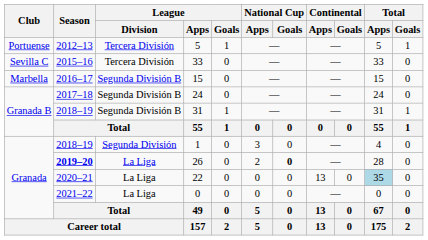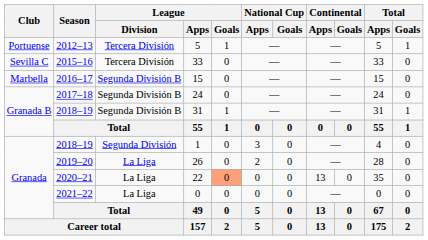(74, 161) bold -> (74, 161) normal
(290, 161) bold -> (290, 161) normal
(227, 177) no background -> (227, 177) lightsalmon background
(379, 177) lightblue background -> (379, 177) no background
